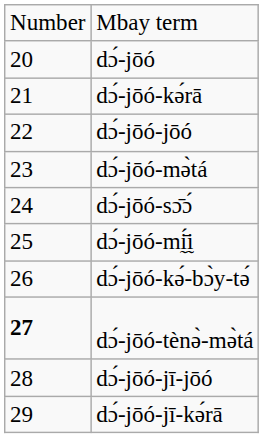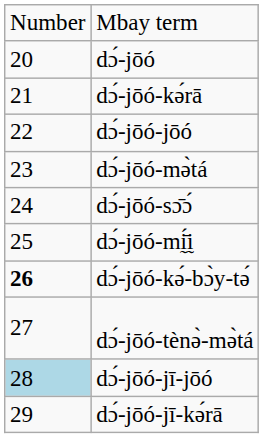(22, 278) normal -> (22, 278) bold
(22, 328) bold -> (22, 328) normal
(22, 377) no background -> (22, 377) lightblue background
